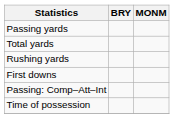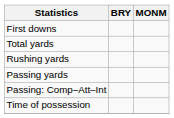rows swapped: (32, 74) <-> (37, 28)
